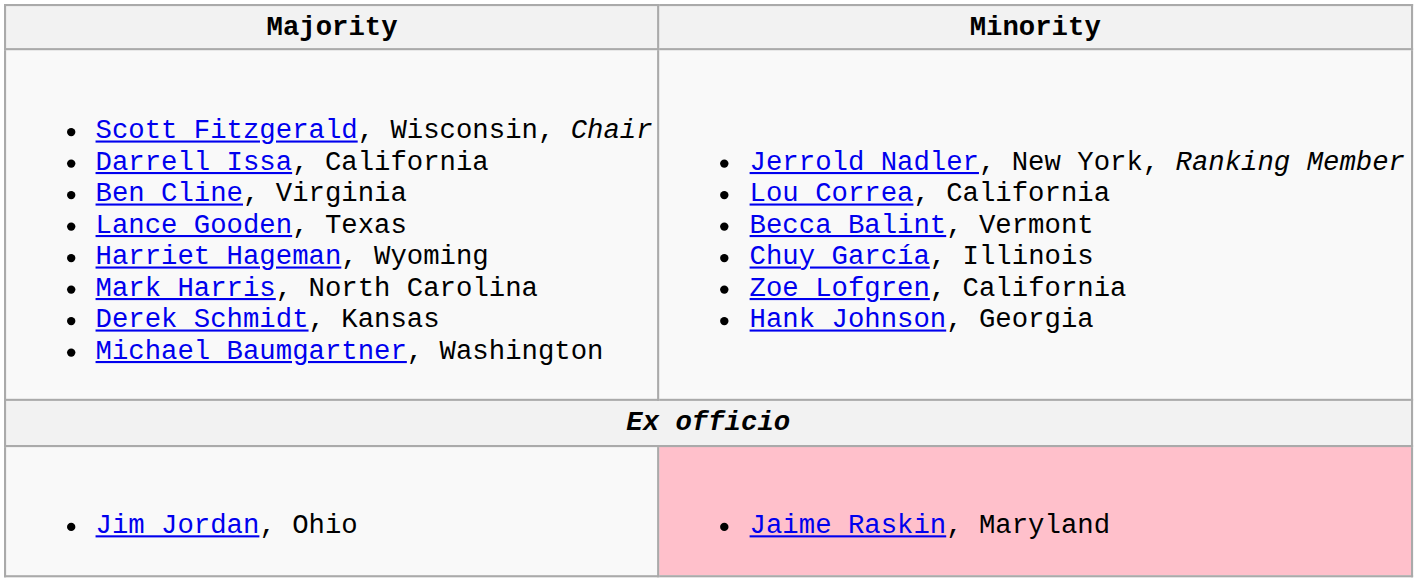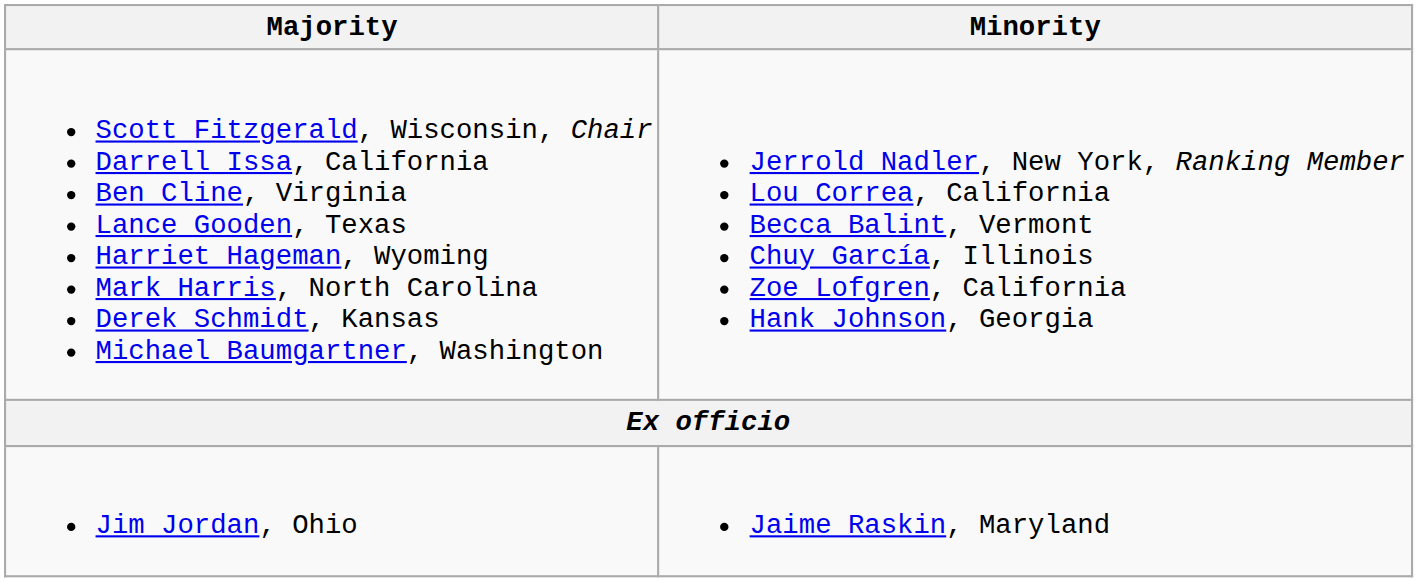(1035, 526) pink background -> (1035, 526) no background
